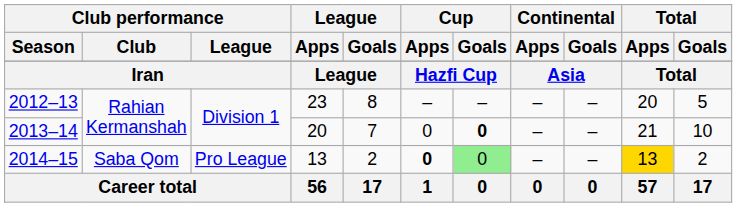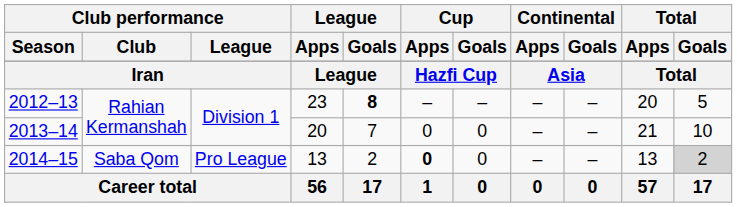(372, 103) normal -> (372, 103) bold
(482, 131) bold -> (482, 131) normal
(482, 159) lightgreen background -> (482, 159) no background
(647, 159) gold background -> (647, 159) no background
(703, 159) no background -> (703, 159) lightgrey background
